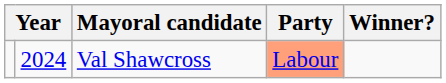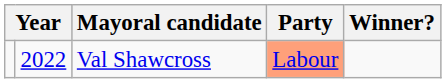(43, 58) 2024 -> (43, 58) 2022
